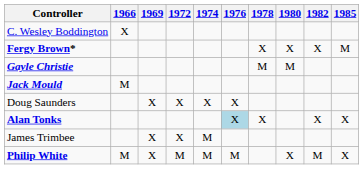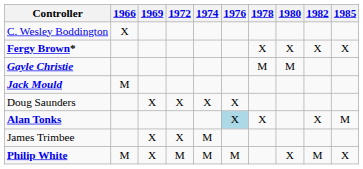(345, 48) M -> (345, 48) X
(345, 119) X -> (345, 119) M
